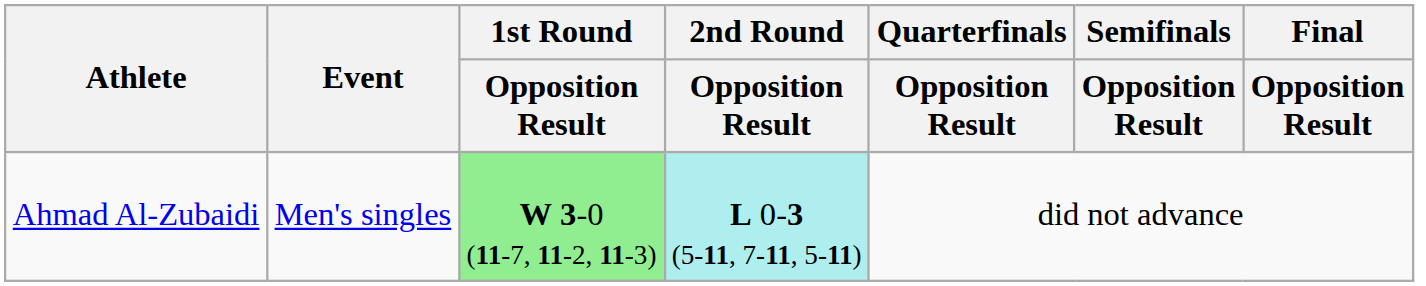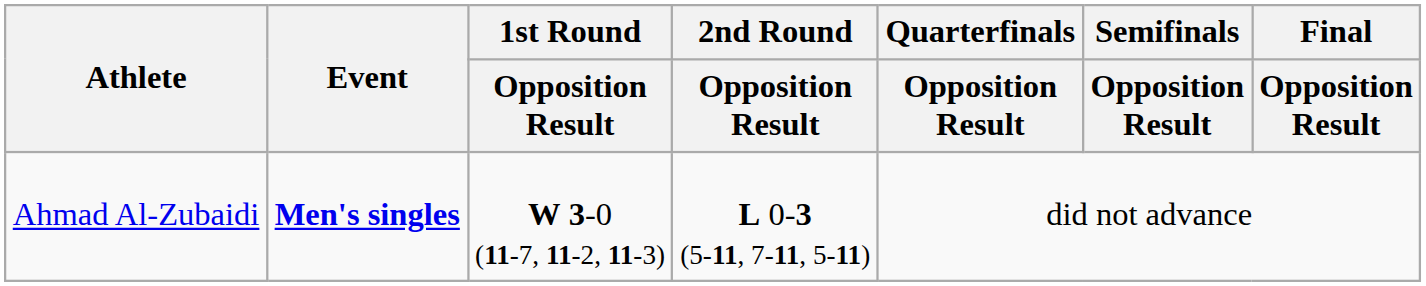(363, 215) normal -> (367, 215) bold
(561, 235) lightgreen background -> (570, 235) no background
(767, 235) paleturquoise background -> (775, 235) no background
